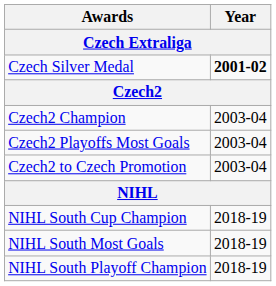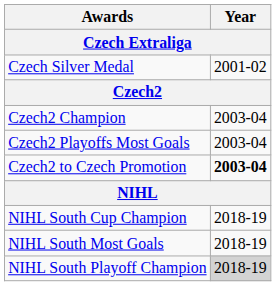(240, 67) bold -> (240, 67) normal
(240, 167) normal -> (240, 167) bold
(240, 268) no background -> (240, 268) lightgrey background
